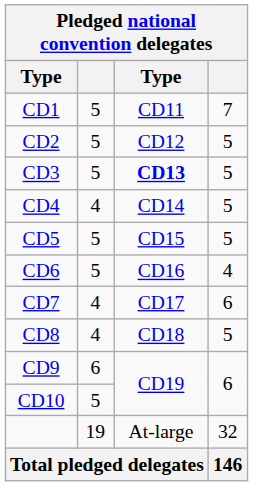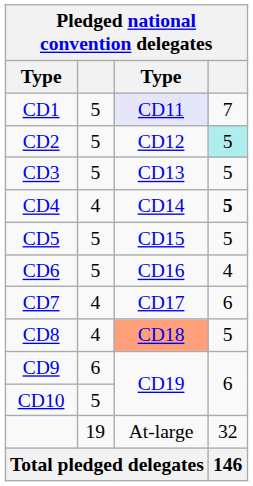(161, 108) no background -> (161, 108) lavender background
(228, 141) no background -> (228, 141) paleturquoise background
(161, 173) bold -> (161, 173) normal
(228, 205) normal -> (228, 205) bold
(161, 335) no background -> (161, 335) lightsalmon background
